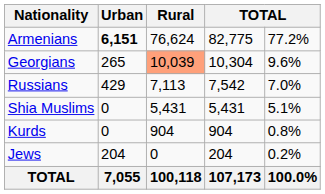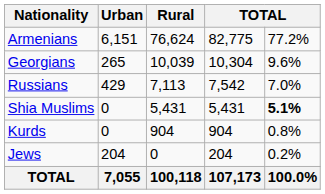(119, 39) bold -> (119, 39) normal
(172, 62) lightsalmon background -> (172, 62) no background
(284, 108) normal -> (284, 108) bold
